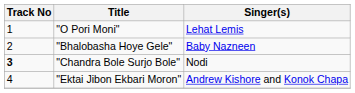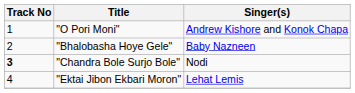(215, 29) Lehat Lemis -> (267, 29) Andrew Kishore and Konok Chapa
(267, 79) Andrew Kishore and Konok Chapa -> (215, 79) Lehat Lemis
